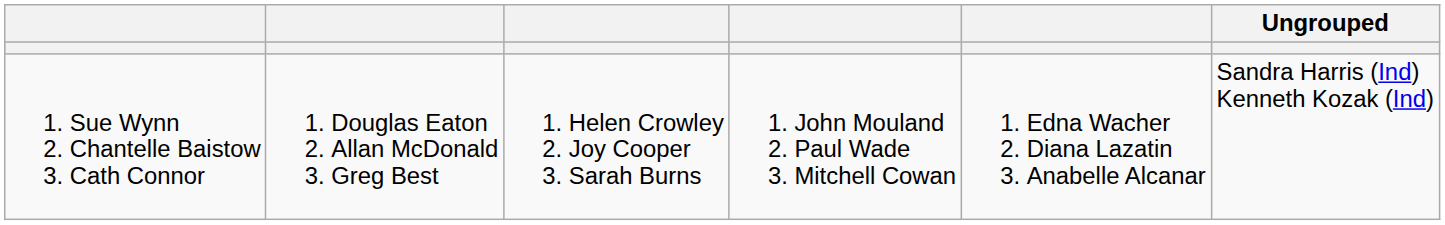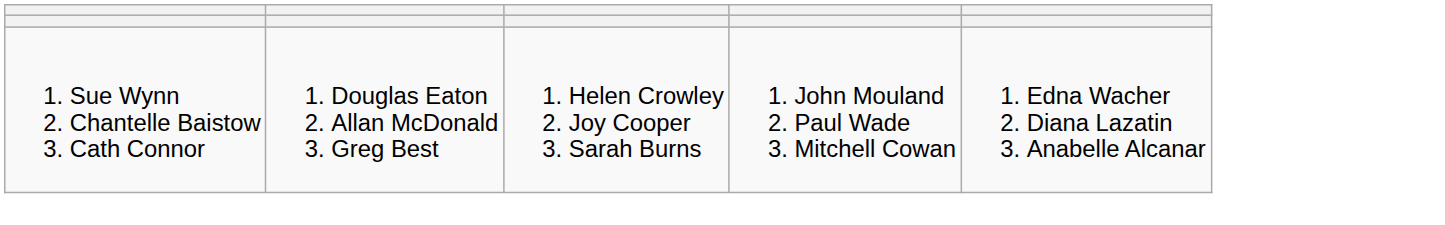- column: (1325, 48)
